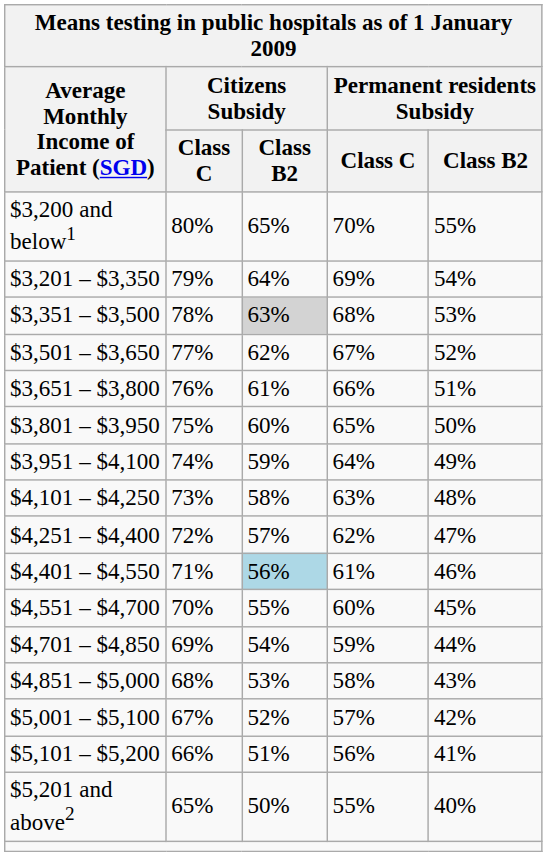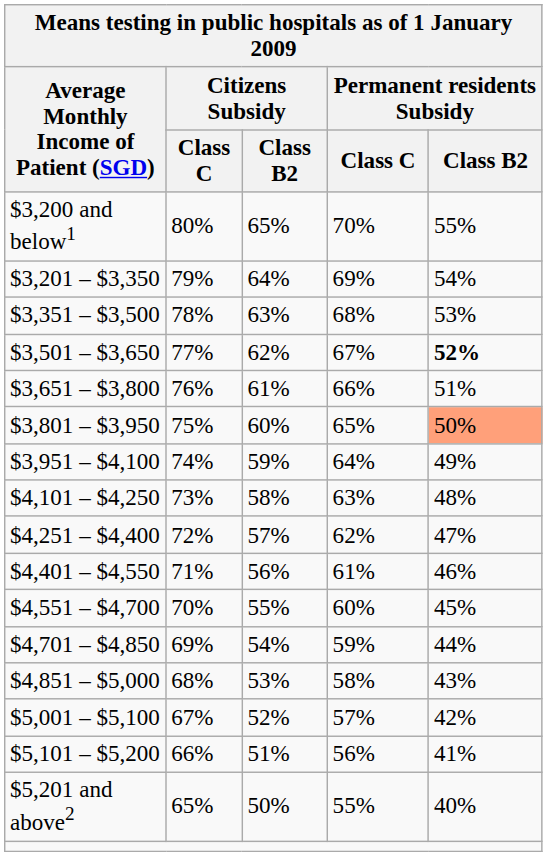(269, 315) lightgrey background -> (269, 315) no background
(455, 351) normal -> (457, 351) bold
(455, 425) no background -> (455, 425) lightsalmon background
(269, 571) lightblue background -> (269, 571) no background
